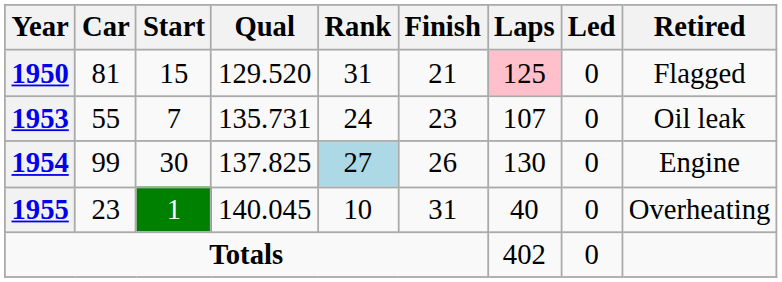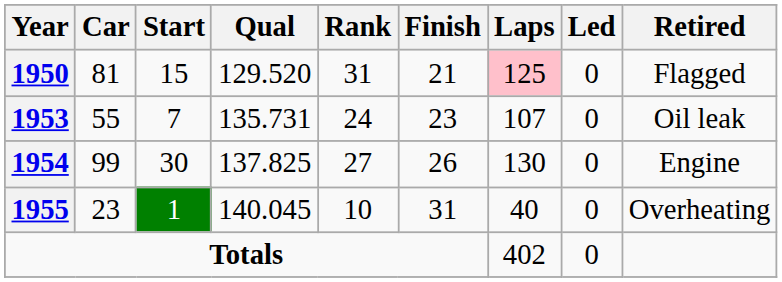(358, 163) lightblue background -> (358, 163) no background
